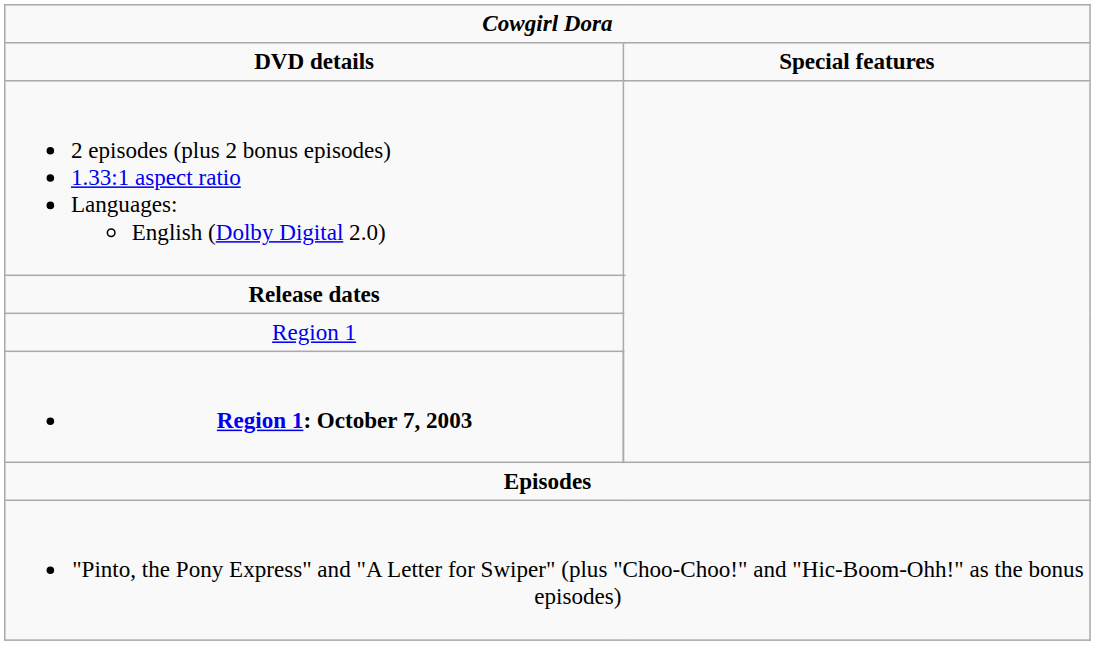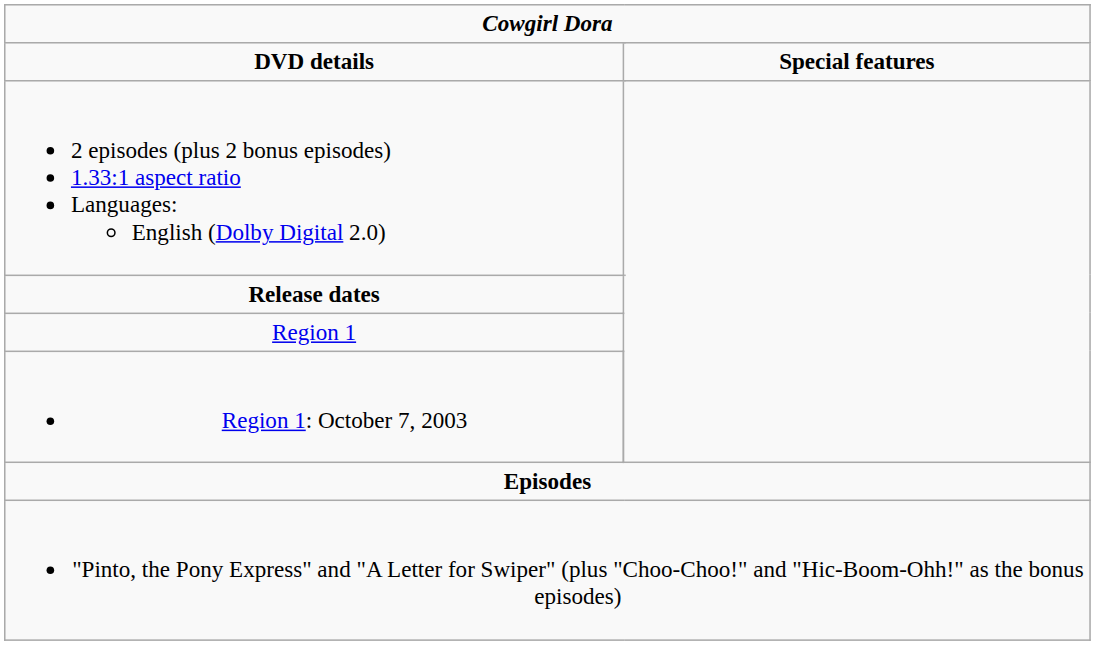(314, 421) bold -> (314, 421) normal
